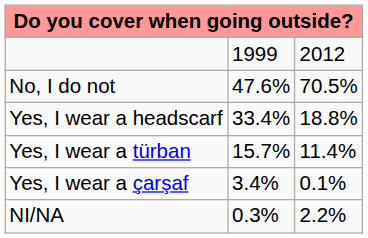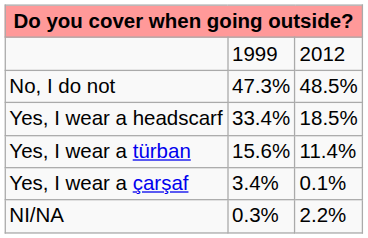(261, 86) 47.6% -> (261, 86) 47.3%
(329, 86) 70.5% -> (329, 86) 48.5%
(329, 118) 18.8% -> (329, 118) 18.5%
(261, 151) 15.7% -> (261, 151) 15.6%
